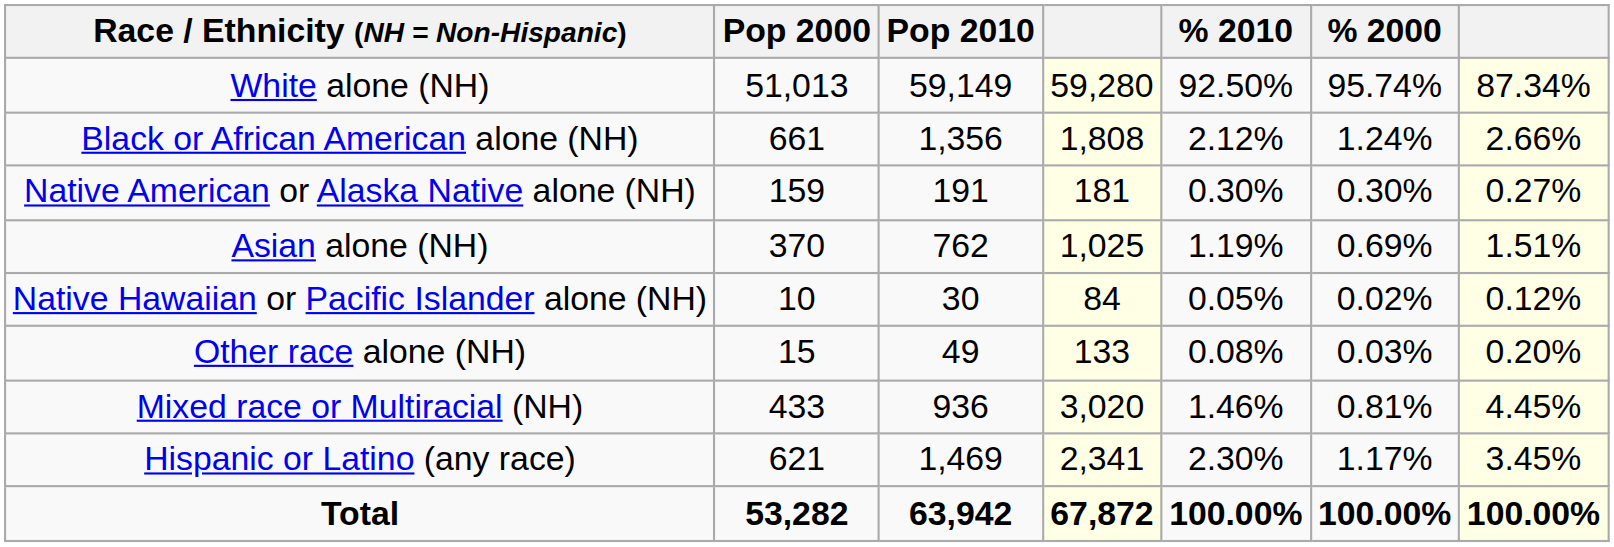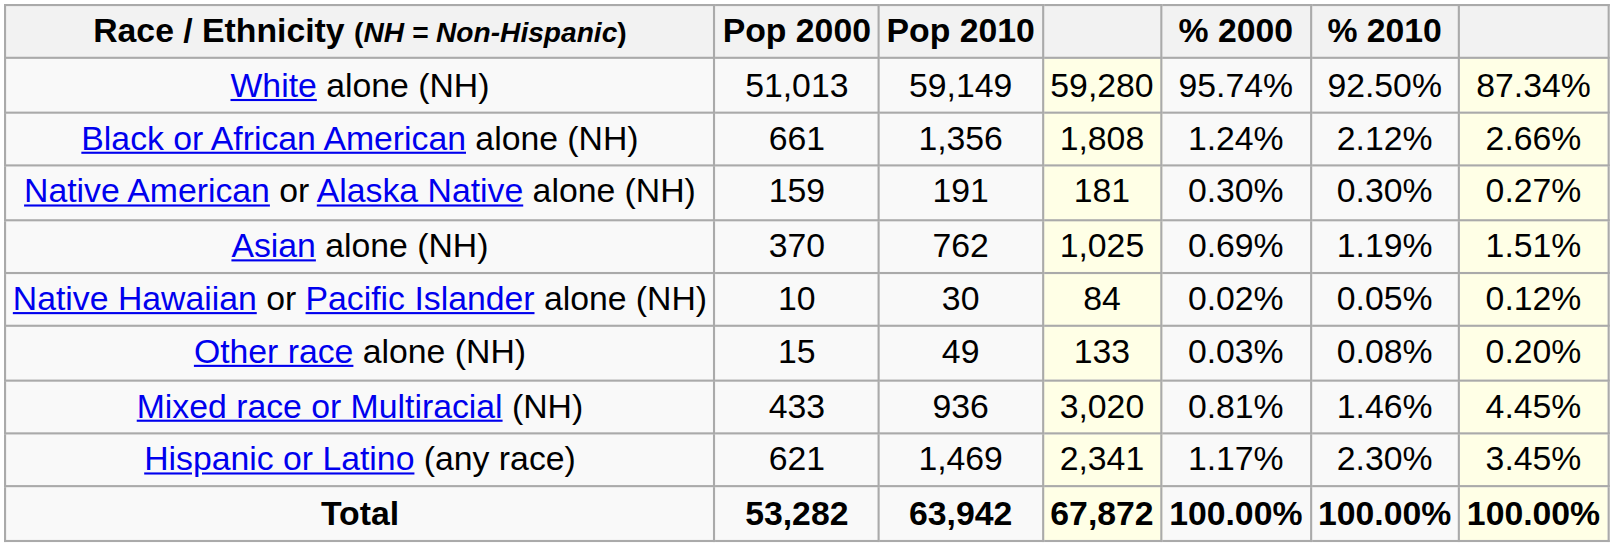columns swapped: (1385, 31) <-> (1236, 31)
